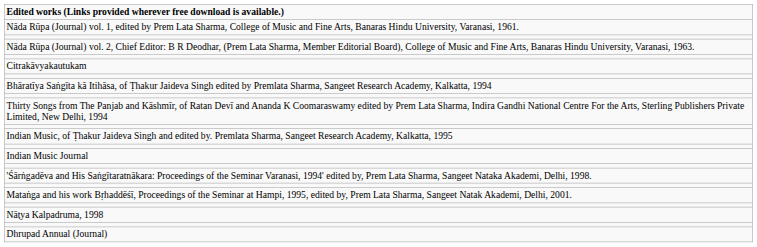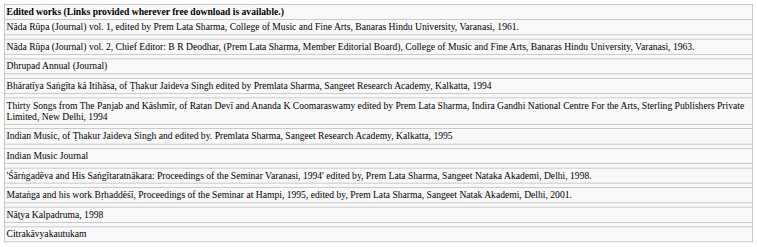(47, 66) Citrakāvyakautukam -> (57, 66) Dhrupad Annual (Journal)
(57, 234) Dhrupad Annual (Journal) -> (47, 234) Citrakāvyakautukam
